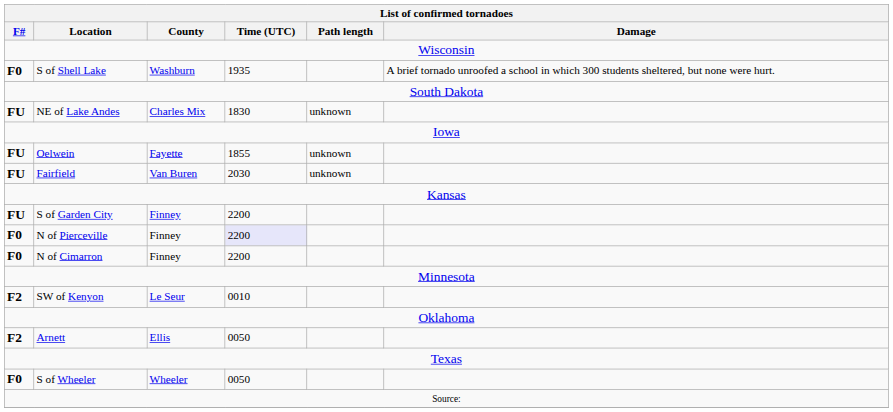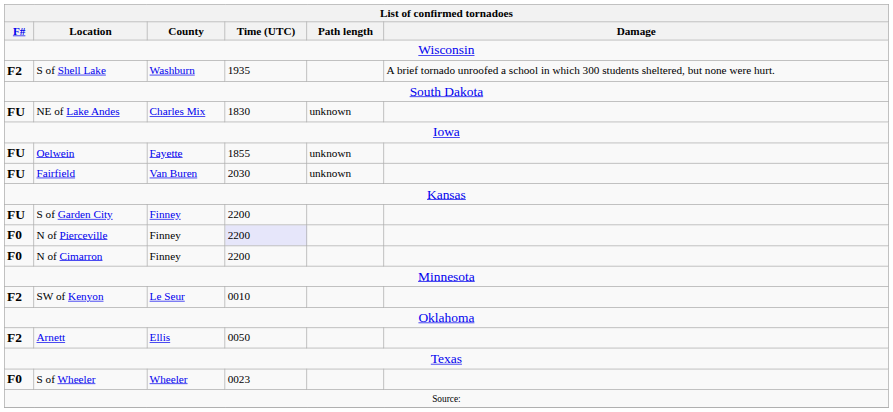(14, 70) F0 -> (14, 70) F2
(239, 379) 0050 -> (239, 379) 0023
